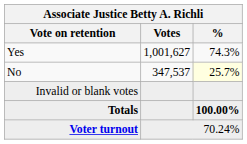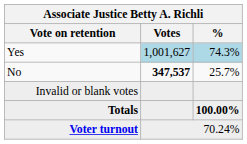(167, 52) no background -> (167, 52) lightblue background
(224, 52) no background -> (224, 52) lightblue background
(171, 72) normal -> (171, 72) bold
(224, 72) lightyellow background -> (224, 72) no background
